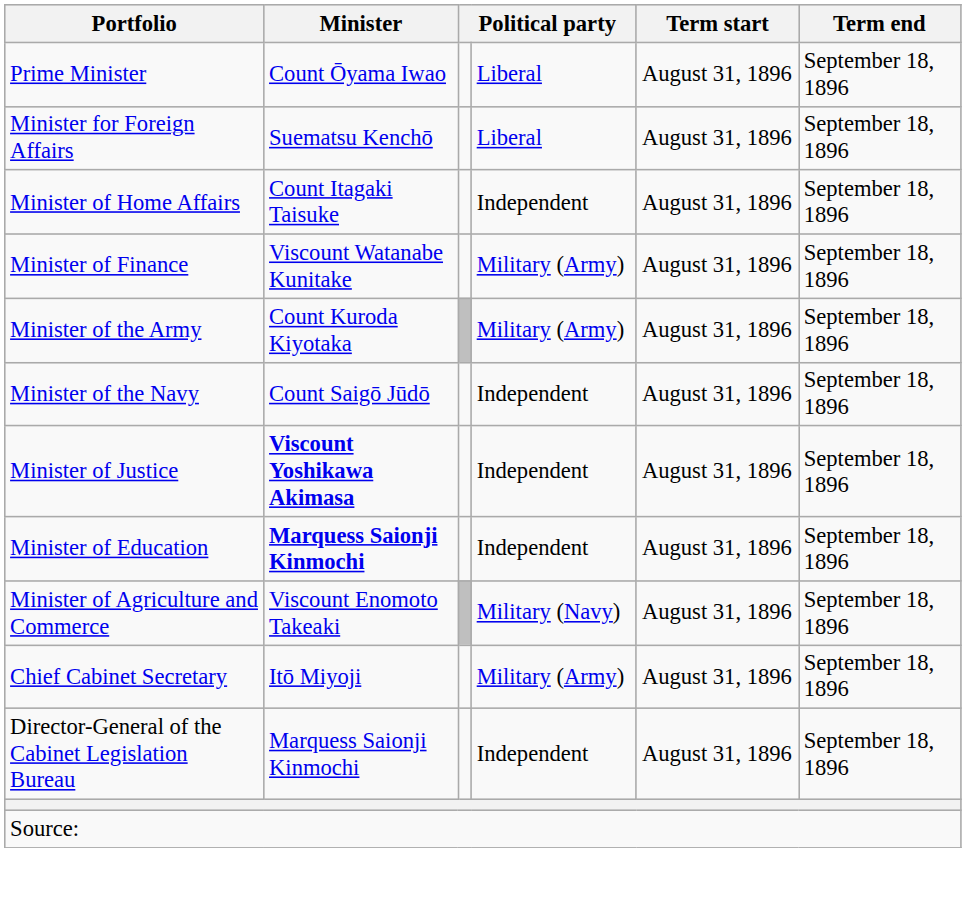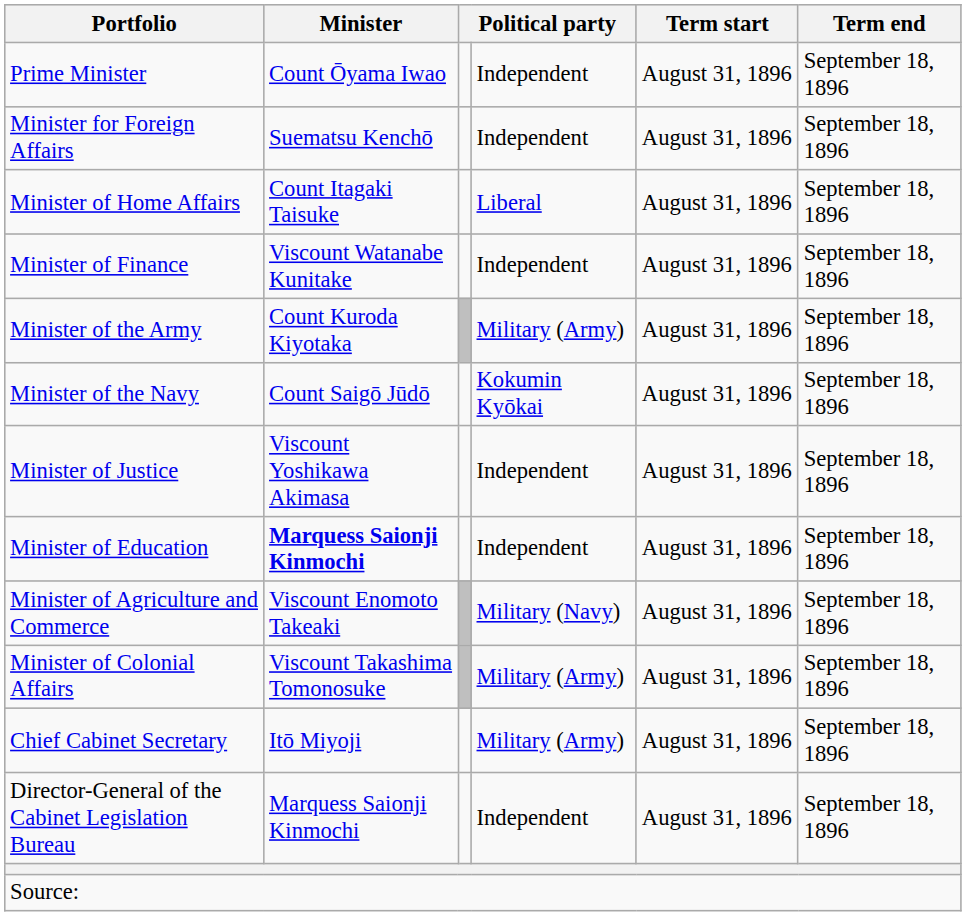(509, 74) Liberal -> (532, 74) Independent
(509, 138) Liberal -> (532, 138) Independent
(533, 202) Independent -> (509, 202) Liberal
(550, 266) Military (Army) -> (532, 266) Independent
(533, 394) Independent -> (519, 394) Kokumin Kyōkai
(321, 471) bold -> (319, 471) normal
+ row: (102, 676)
